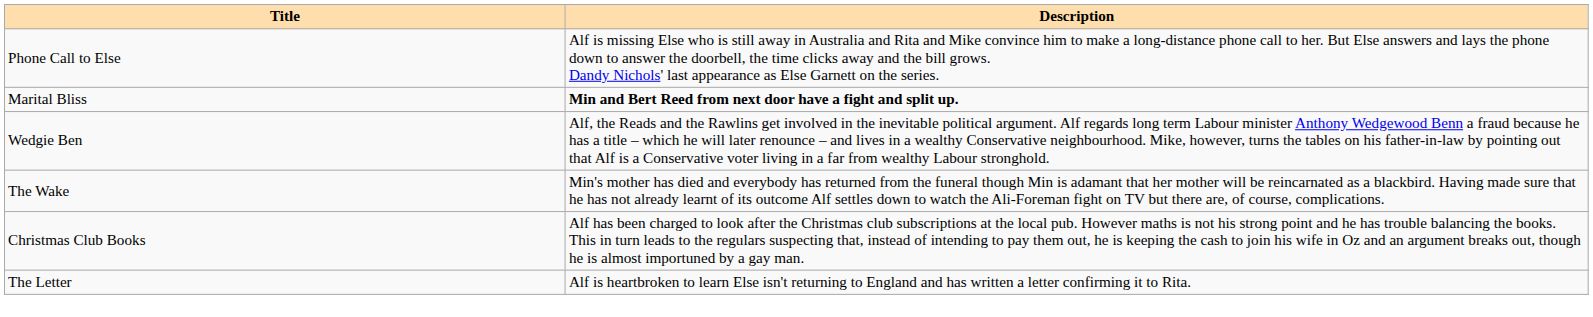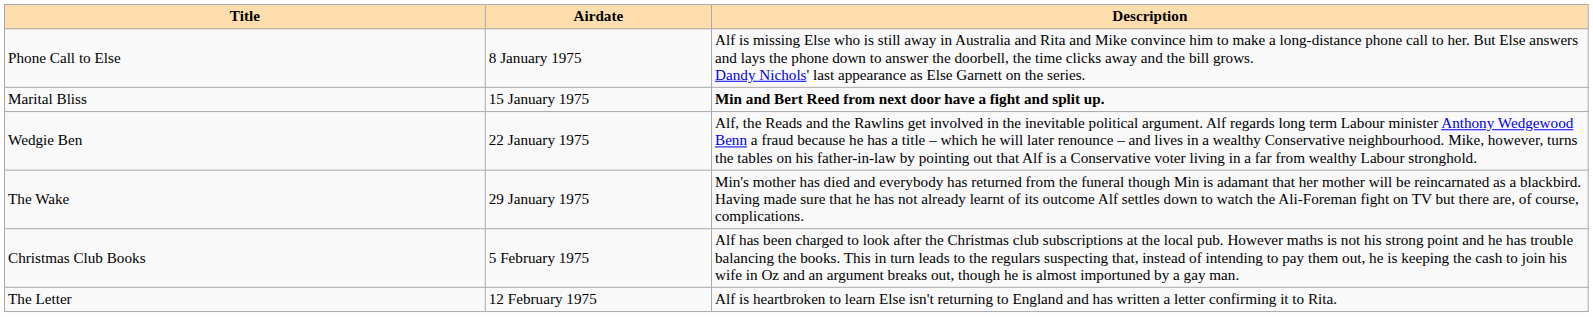+ column: (598, 16)
